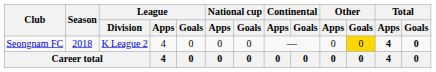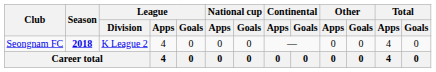(82, 43) normal -> (82, 43) bold
(361, 43) gold background -> (361, 43) no background
(389, 43) bold -> (389, 43) normal
(416, 43) bold -> (416, 43) normal
